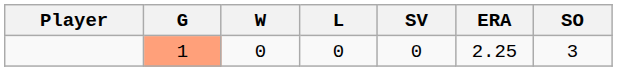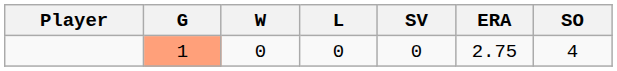(494, 51) 2.25 -> (494, 51) 2.75
(572, 51) 3 -> (572, 51) 4
